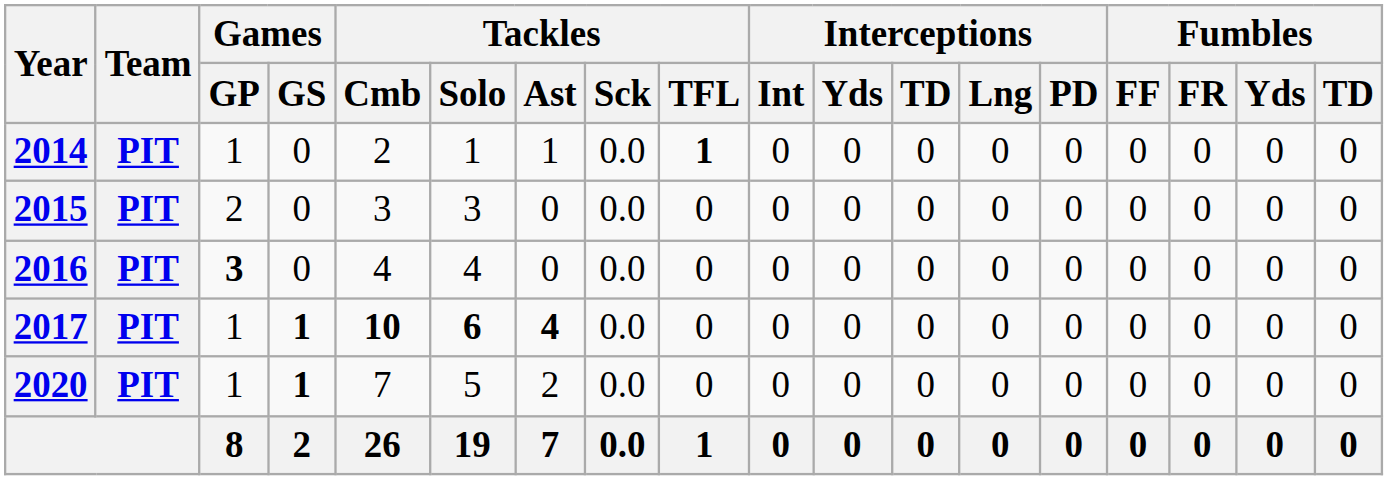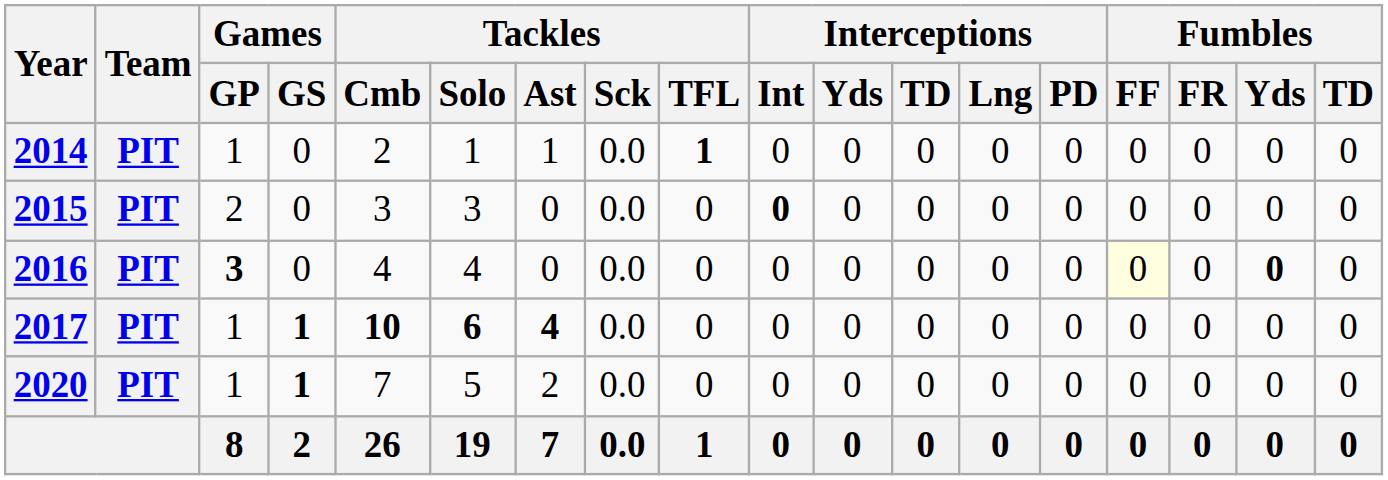(781, 209) normal -> (781, 209) bold
(1138, 268) no background -> (1138, 268) lightyellow background
(1275, 268) normal -> (1275, 268) bold
